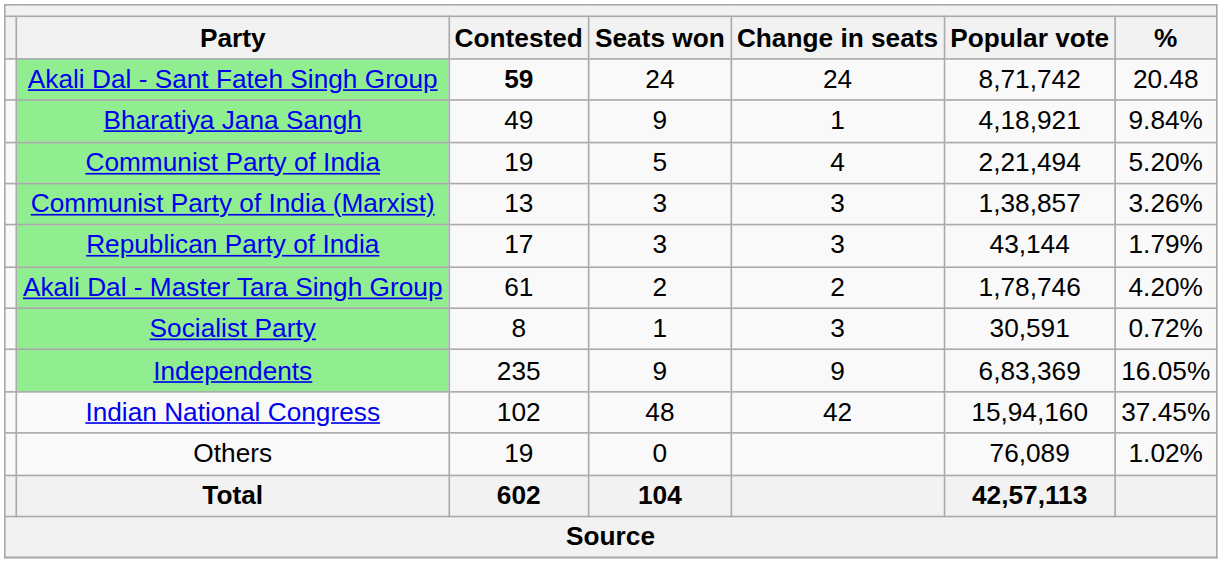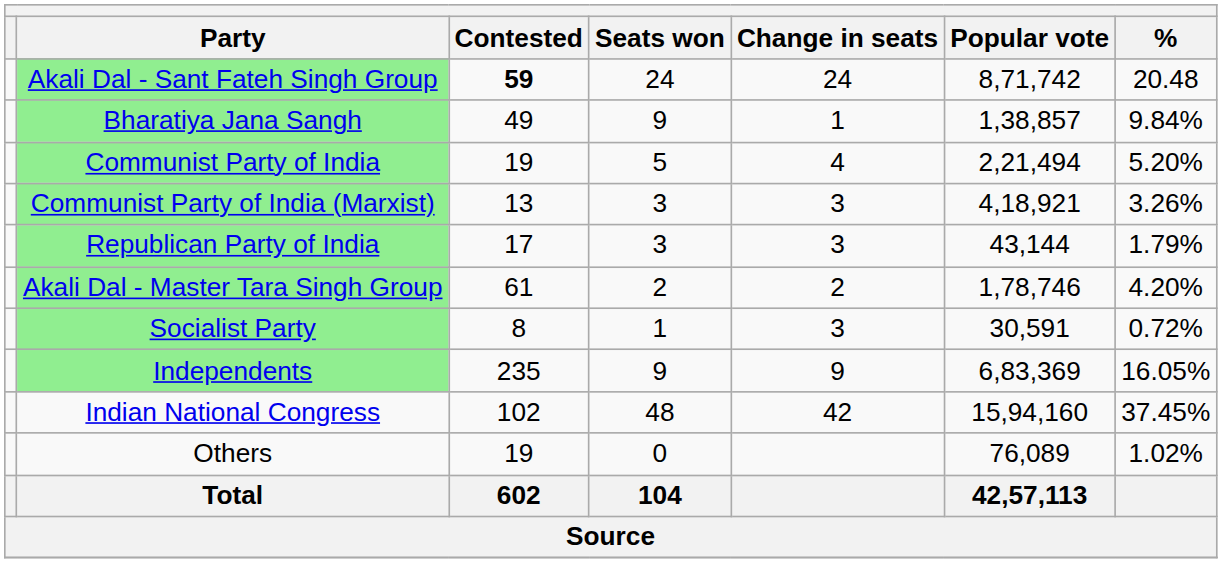(1030, 120) 4,18,921 -> (1030, 120) 1,38,857
(1030, 203) 1,38,857 -> (1030, 203) 4,18,921
